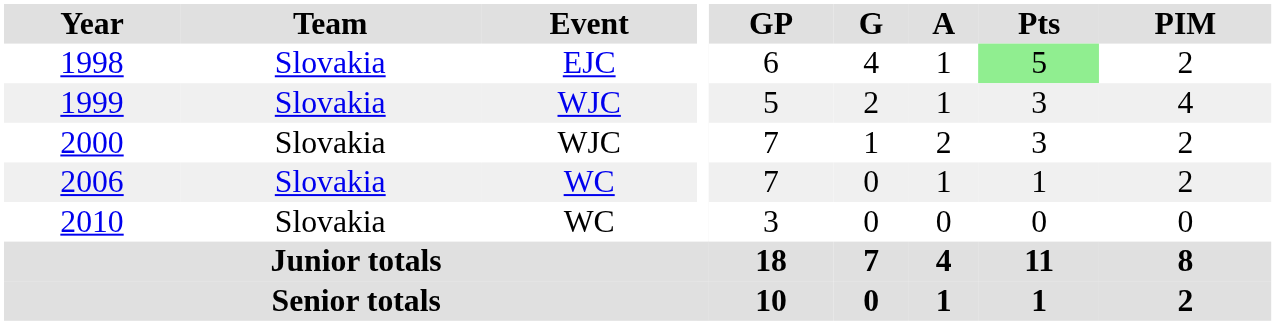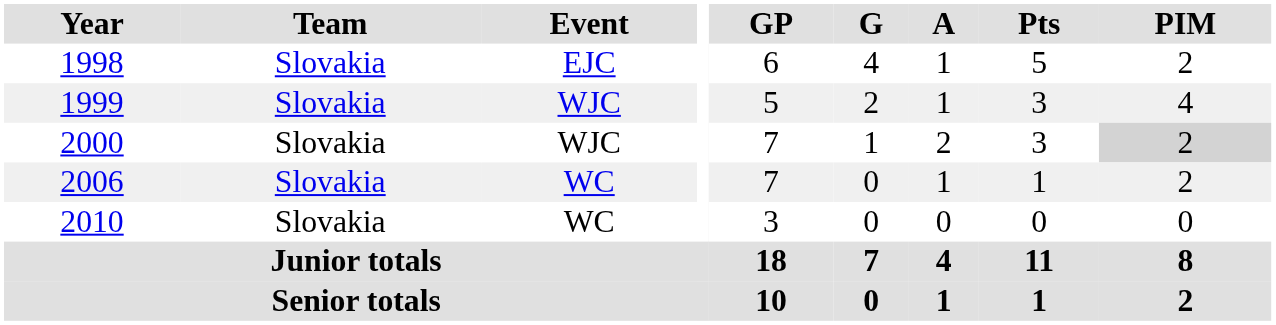(1039, 62) lightgreen background -> (1039, 62) no background
(1185, 142) no background -> (1185, 142) lightgrey background
